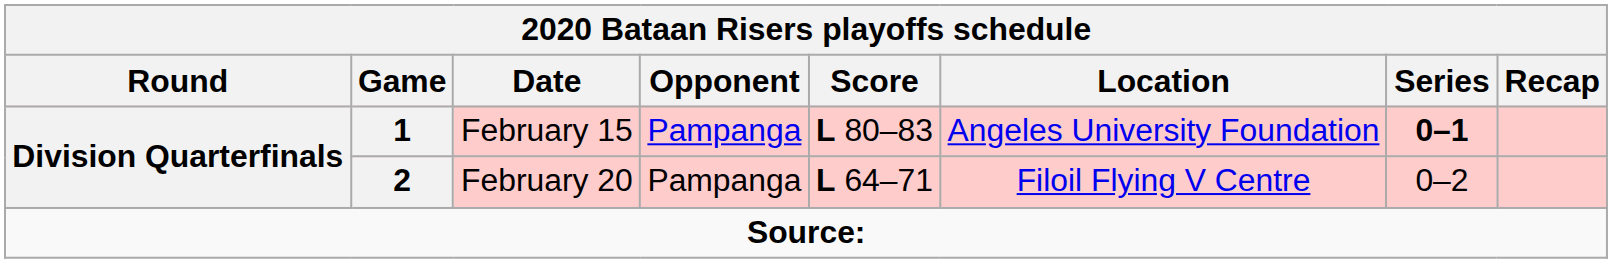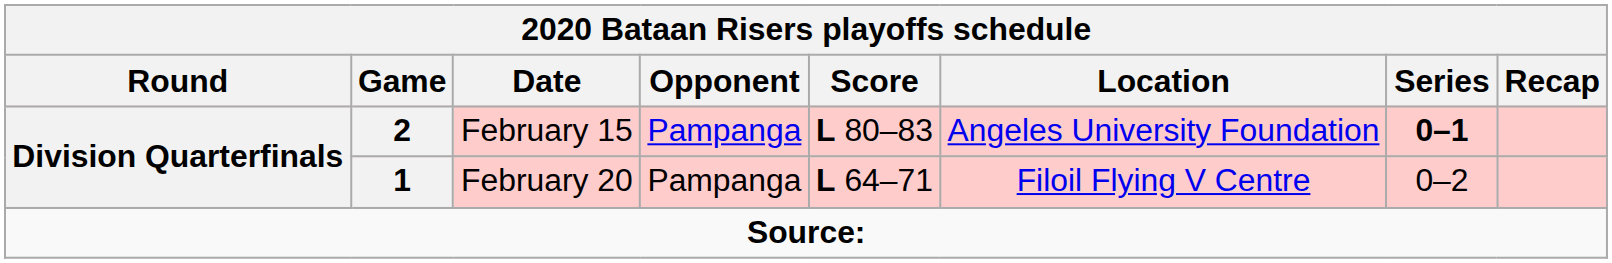(402, 130) 1 -> (402, 130) 2
(402, 181) 2 -> (402, 181) 1
